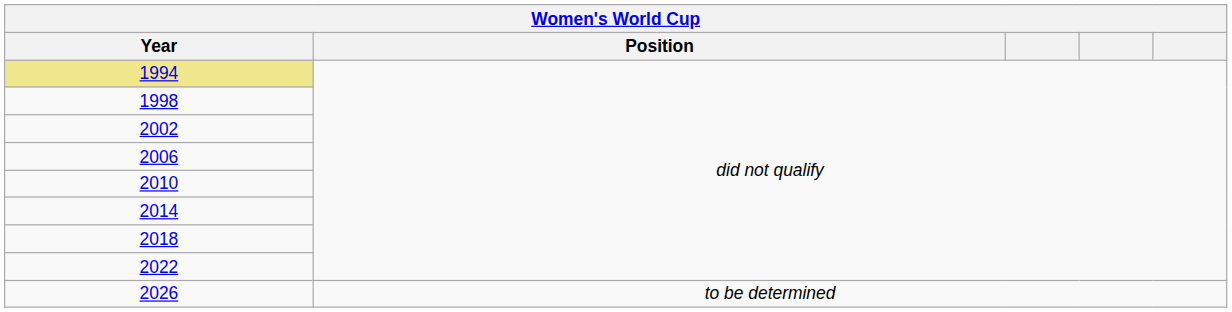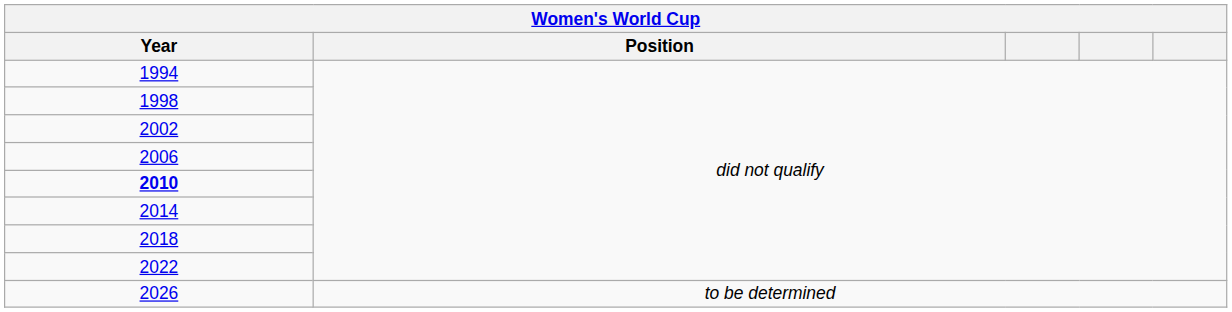(159, 74) khaki background -> (159, 74) no background
(159, 184) normal -> (159, 184) bold
